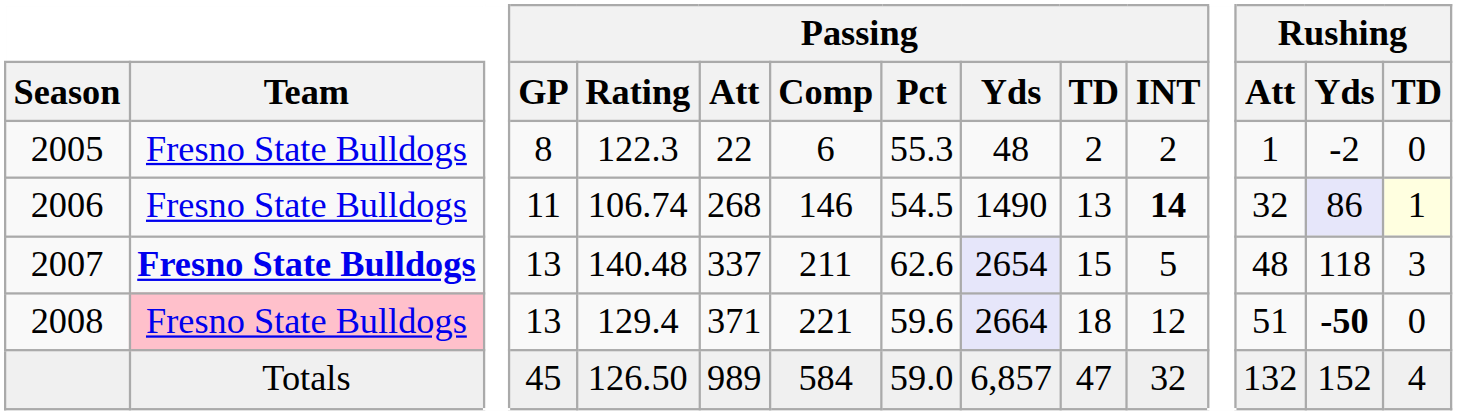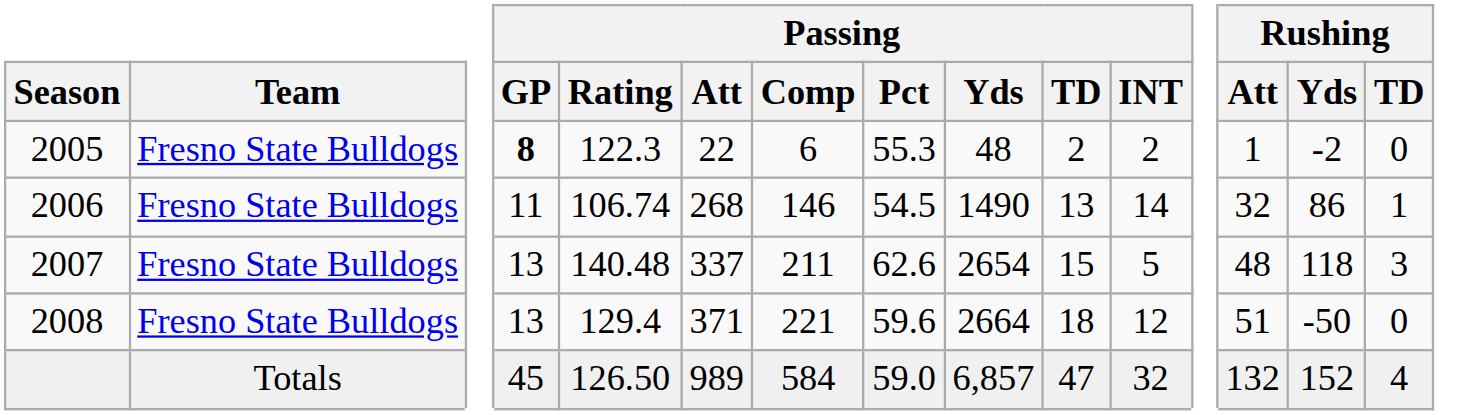(543, 148) normal -> (526, 148) bold
(1168, 206) bold -> (1151, 206) normal
(1344, 206) lavender background -> (1327, 206) no background
(1417, 206) lightyellow background -> (1399, 206) no background
(306, 263) bold -> (298, 263) normal
(1011, 263) lavender background -> (993, 263) no background
(306, 321) pink background -> (298, 321) no background
(1011, 321) lavender background -> (993, 321) no background
(1344, 321) bold -> (1327, 321) normal
